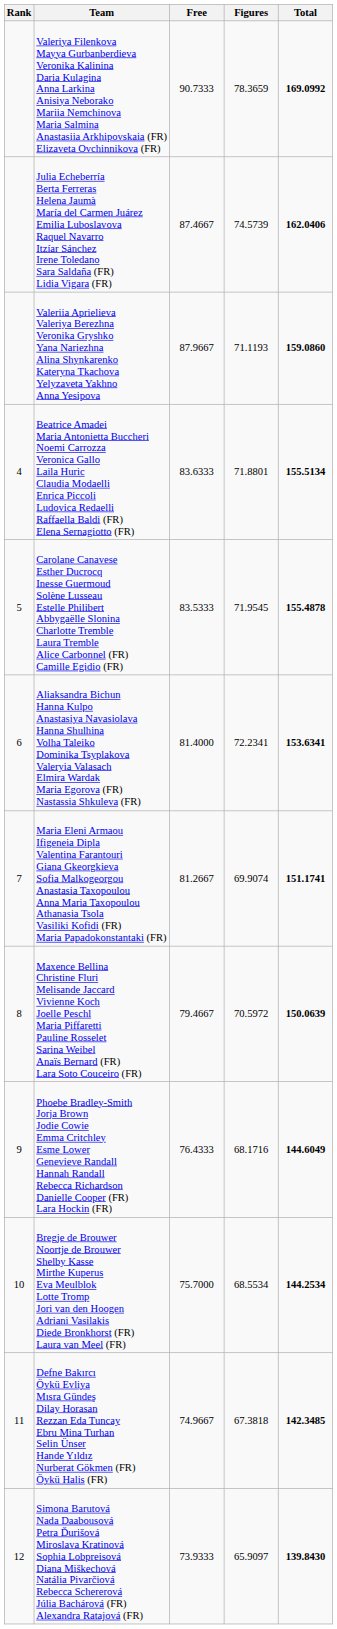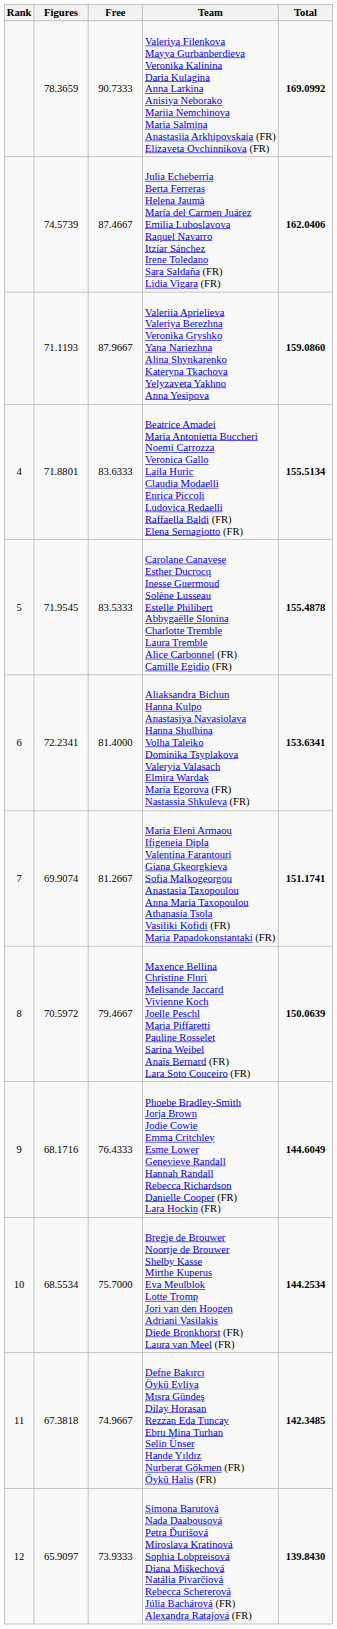columns swapped: (102, 12) <-> (251, 12)
